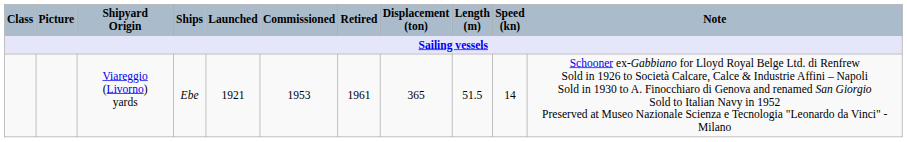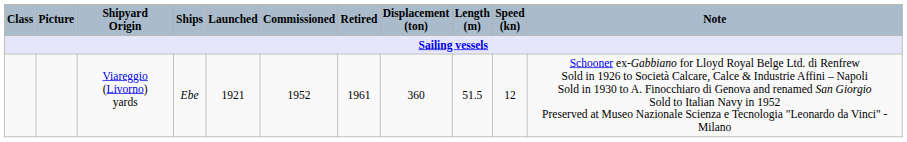(299, 95) 1953 -> (299, 95) 1952
(416, 95) 365 -> (416, 95) 360
(510, 95) 14 -> (510, 95) 12
